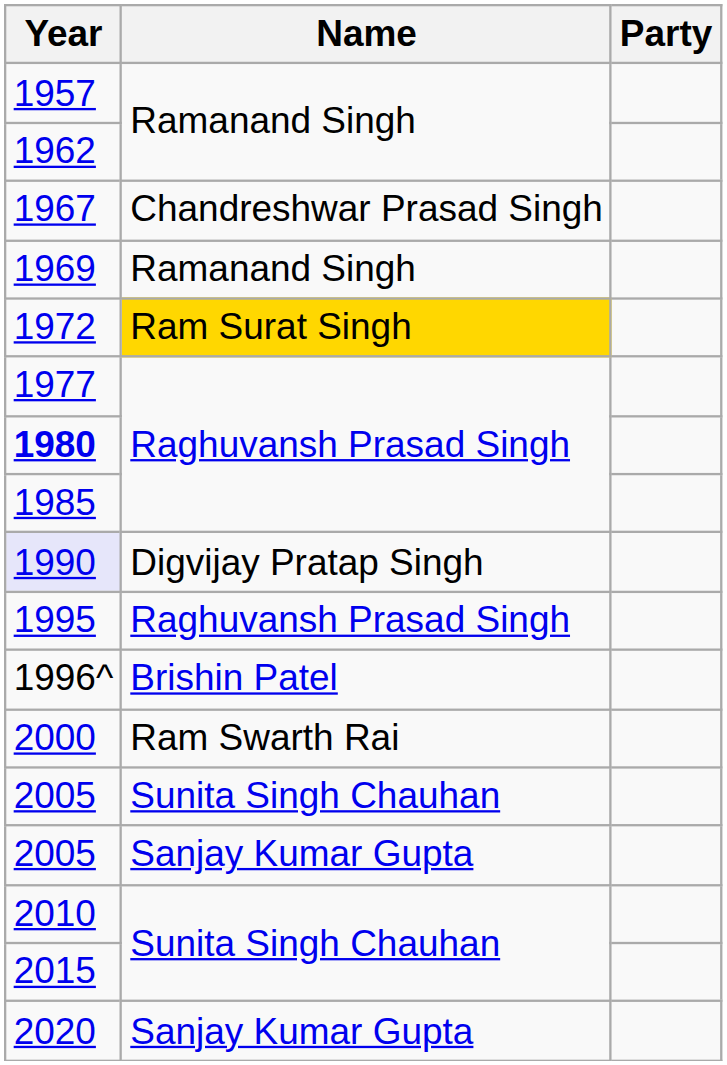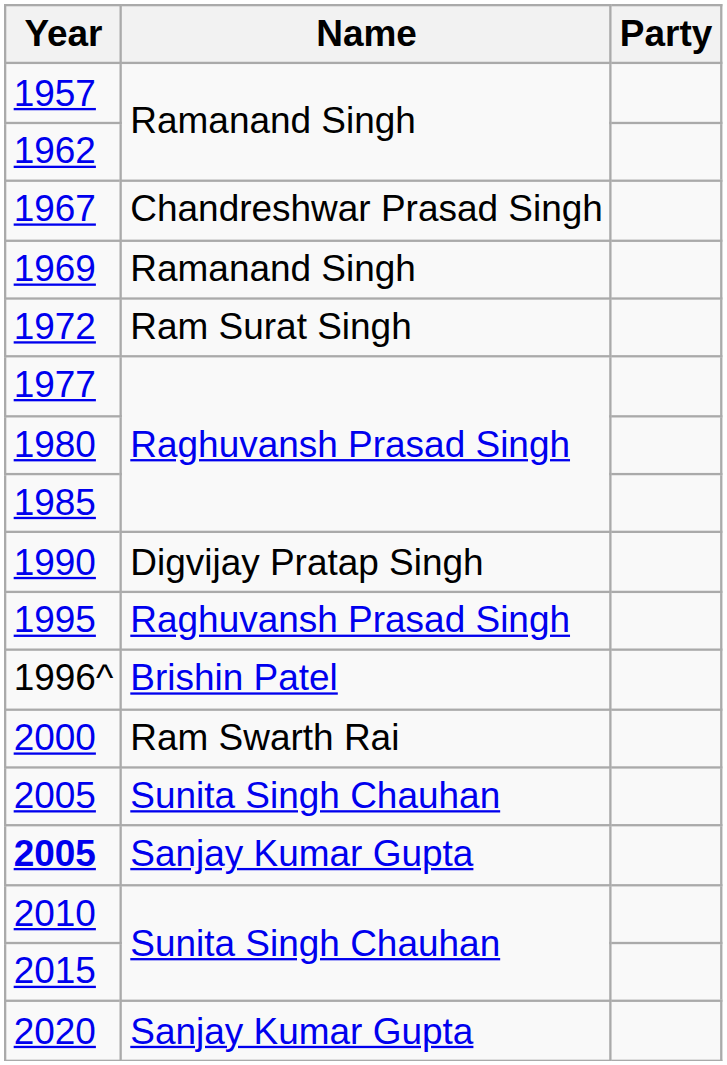(271, 326) gold background -> (271, 326) no background
(55, 444) bold -> (55, 444) normal
(55, 561) lavender background -> (55, 561) no background
(55, 854) normal -> (55, 854) bold
